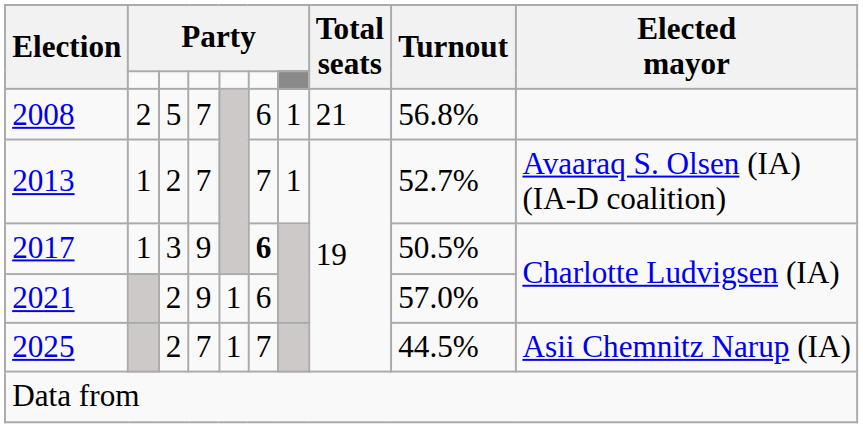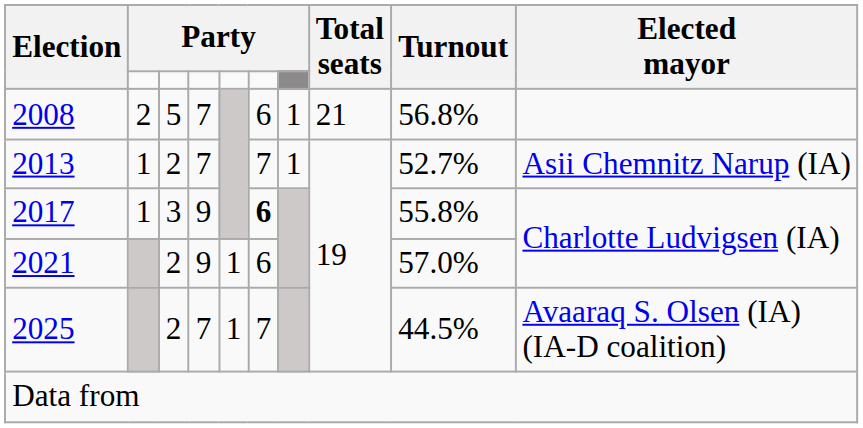(662, 180) Avaaraq S. Olsen (IA) (IA-D coalition) -> (687, 163) Asii Chemnitz Narup (IA)
(439, 247) 50.5% -> (439, 212) 55.8%
(687, 346) Asii Chemnitz Narup (IA) -> (662, 329) Avaaraq S. Olsen (IA) (IA-D coalition)
